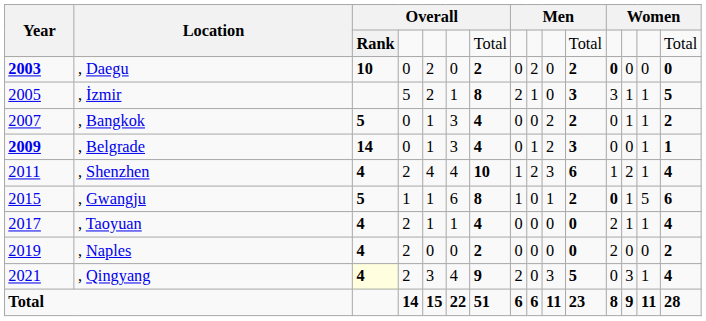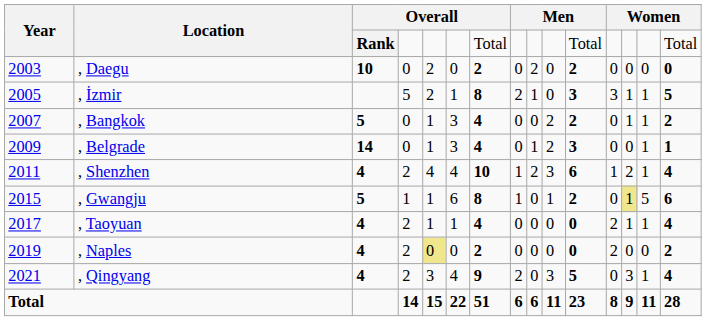(25, 69) bold -> (25, 69) normal
(614, 69) bold -> (614, 69) normal
(25, 146) bold -> (25, 146) normal
(614, 198) bold -> (614, 198) normal
(629, 198) no background -> (629, 198) khaki background
(430, 250) no background -> (430, 250) khaki background
(361, 276) lightyellow background -> (361, 276) no background
